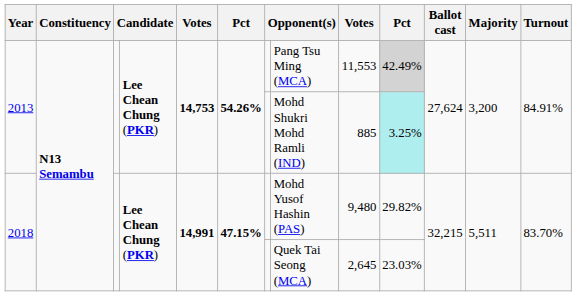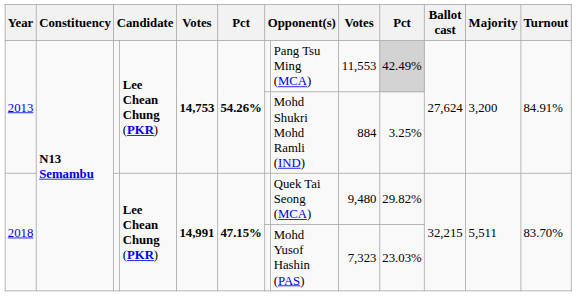(367, 132) 885 -> (367, 132) 884
(405, 132) paleturquoise background -> (405, 132) no background
(292, 206) Mohd Yusof Hashin (PAS) -> (297, 199) Quek Tai Seong (MCA)
(297, 265) Quek Tai Seong (MCA) -> (292, 257) Mohd Yusof Hashin (PAS)
(362, 265) 2,645 -> (362, 257) 7,323
